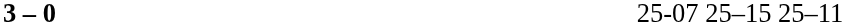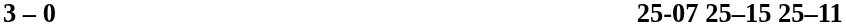(740, 13) normal -> (740, 13) bold
